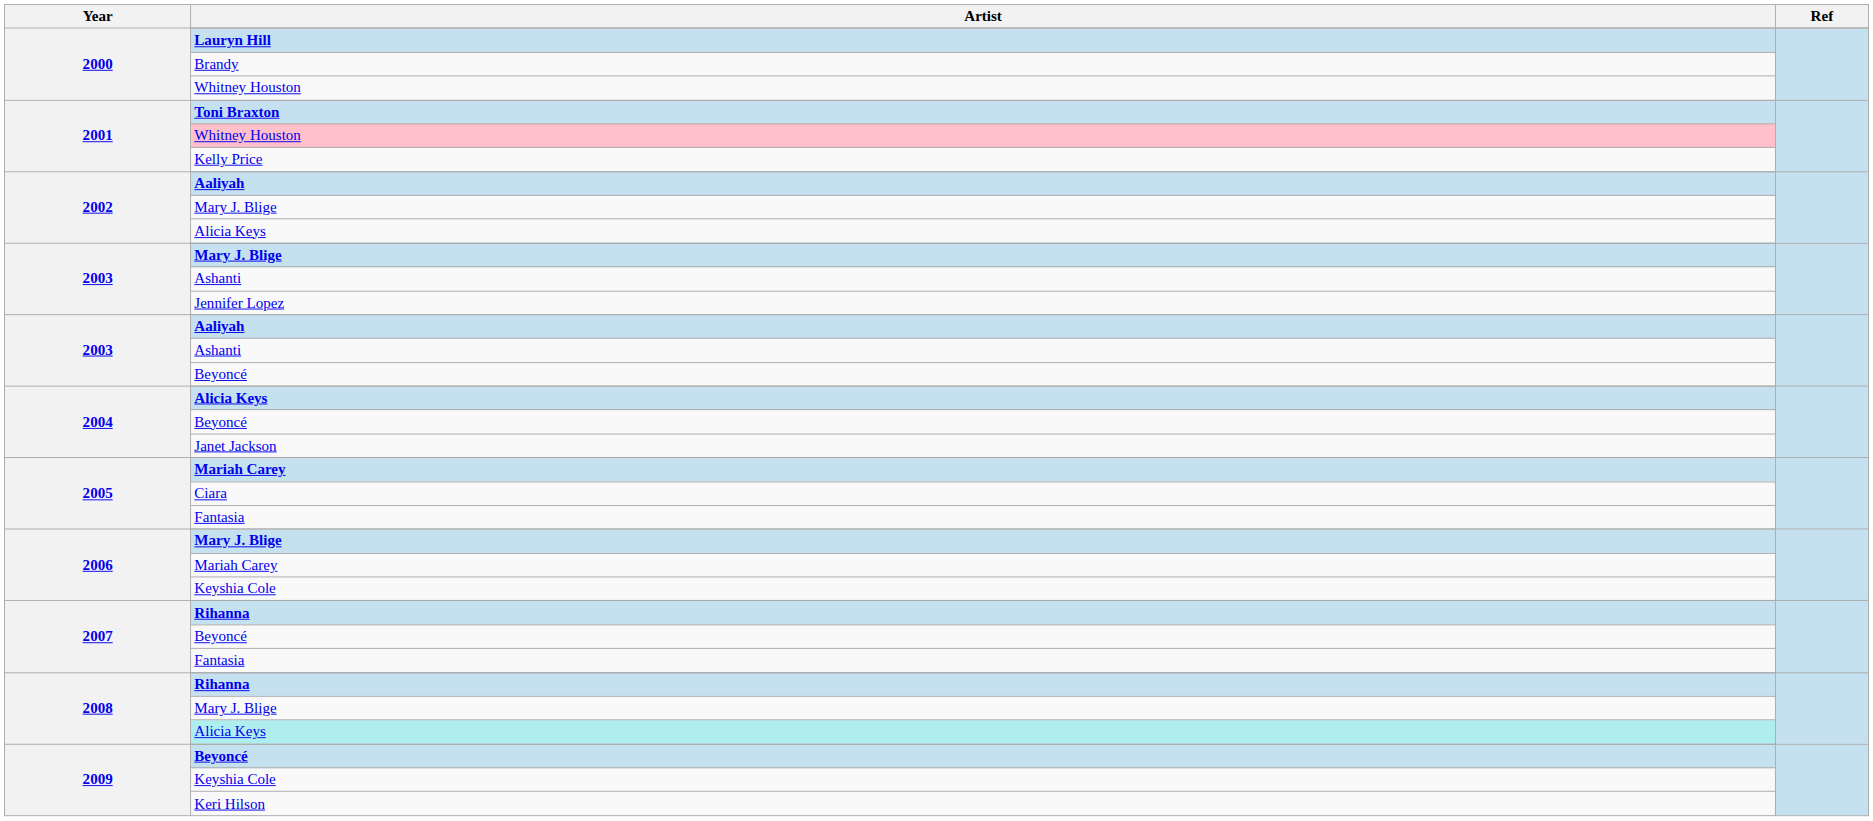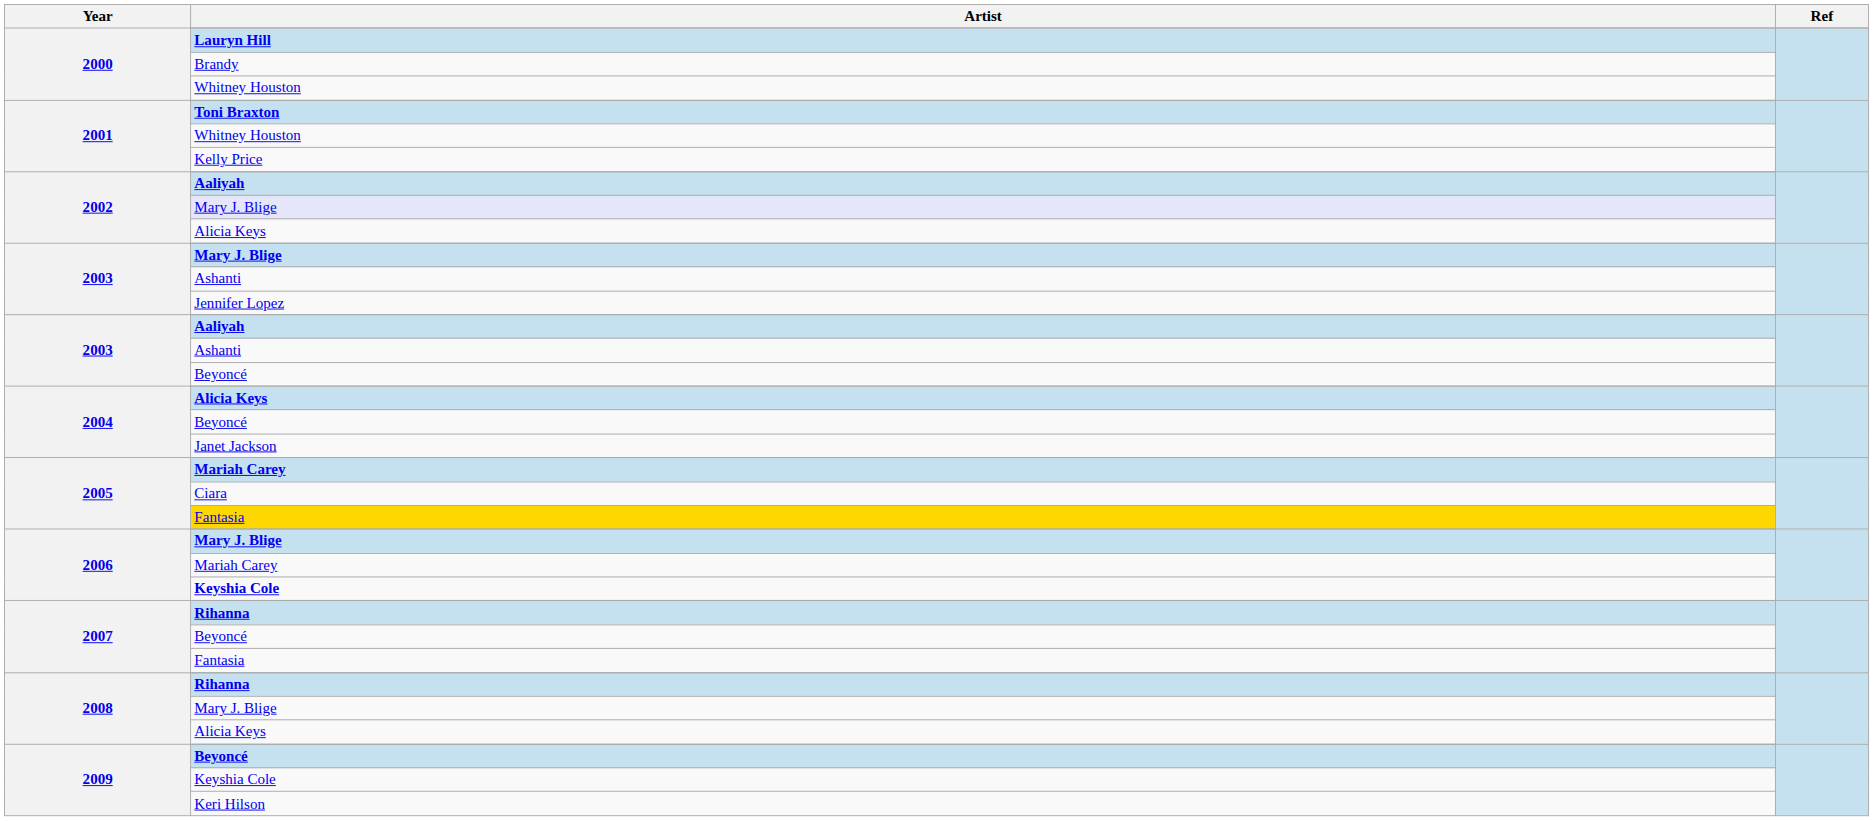(248, 135) pink background -> (248, 135) no background
(235, 207) no background -> (235, 207) lavender background
(219, 517) no background -> (219, 517) gold background
(235, 588) normal -> (237, 588) bold
(230, 732) paleturquoise background -> (230, 732) no background
